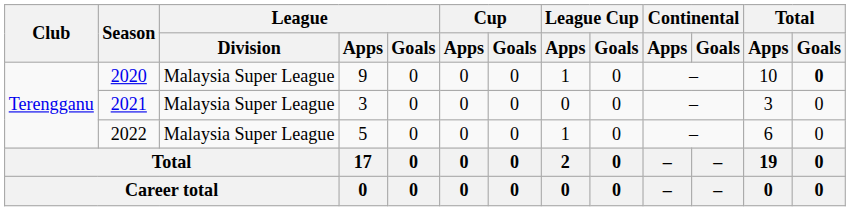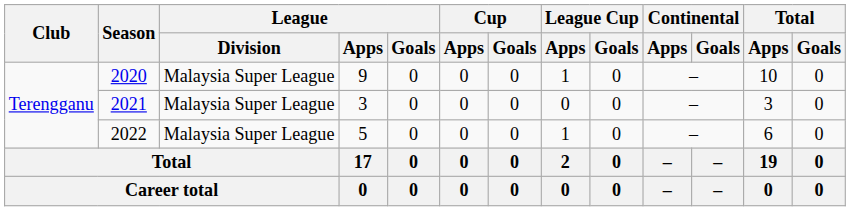(819, 76) bold -> (819, 76) normal
